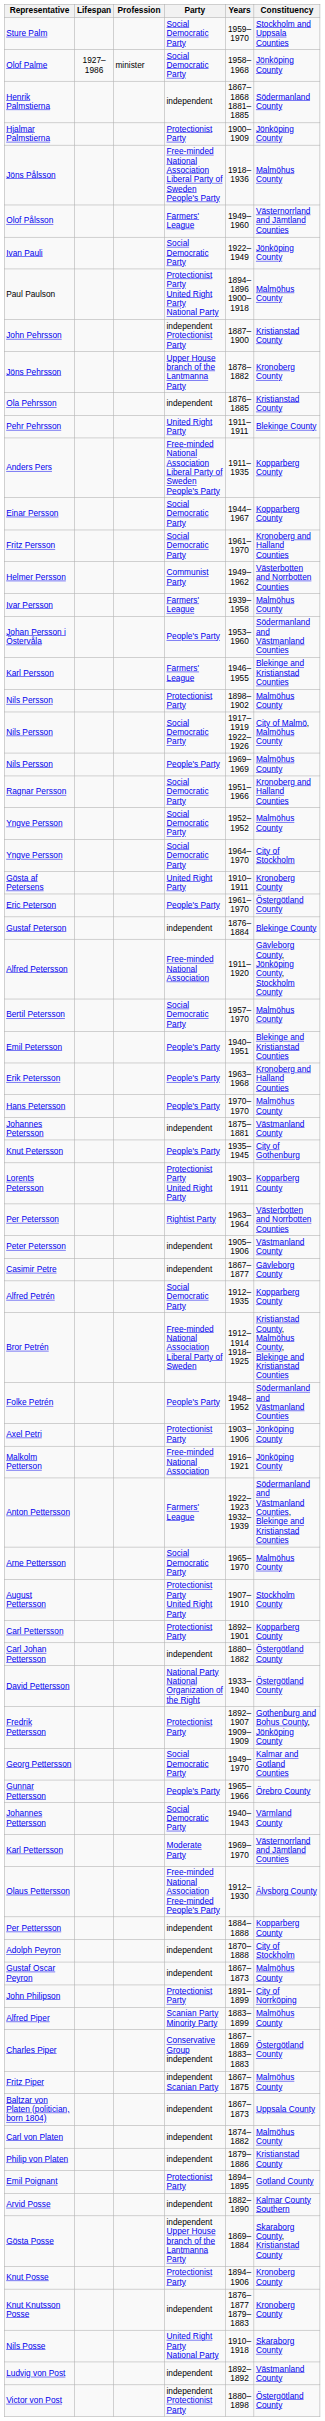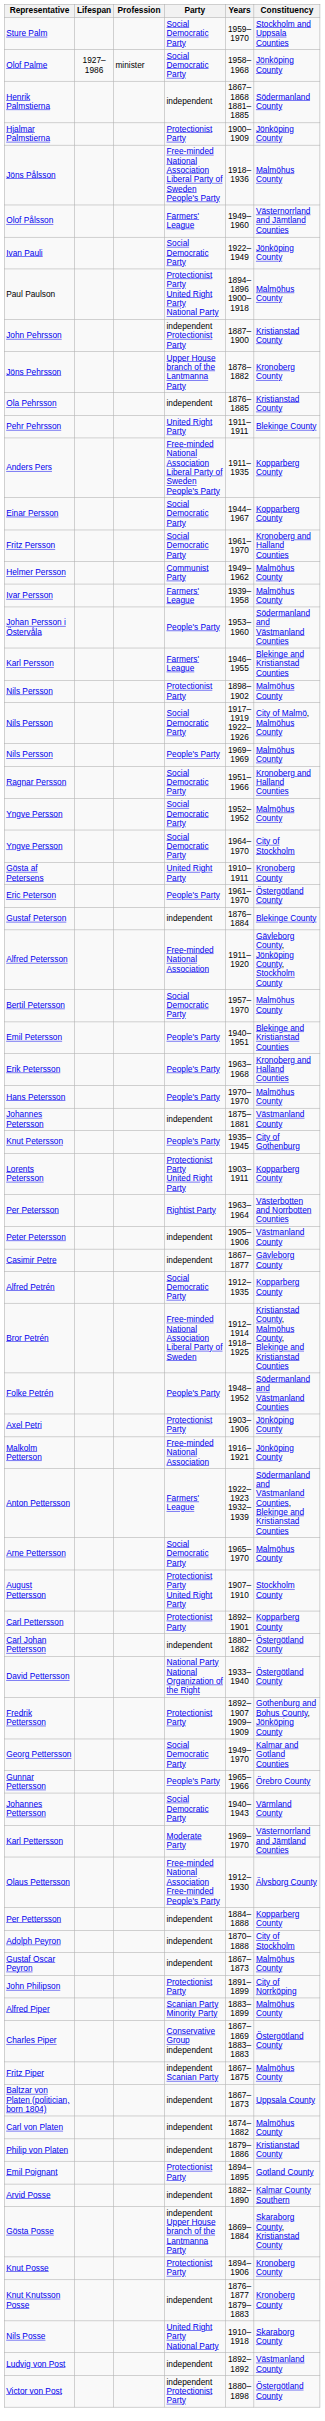(284, 577) Västerbotten and Norrbotten Counties -> (275, 573) Malmöhus County
